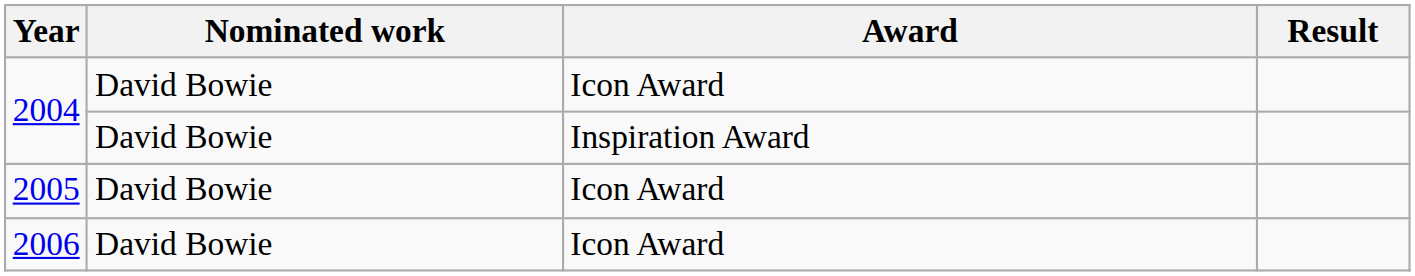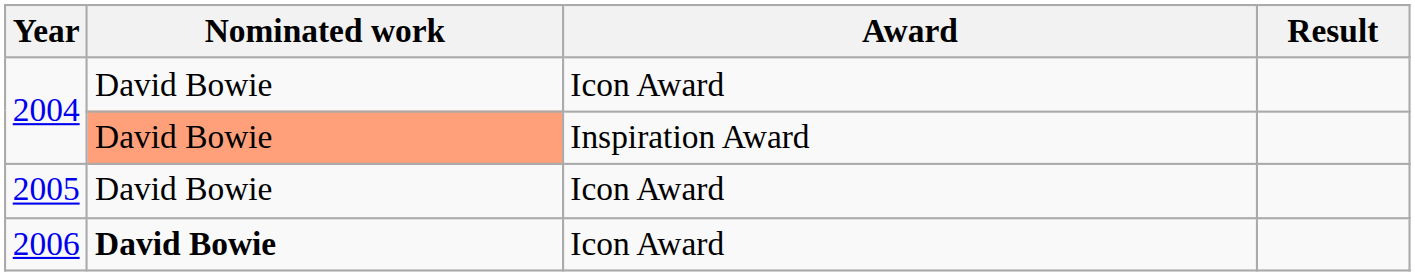(184, 137) no background -> (184, 137) lightsalmon background
(184, 243) normal -> (186, 243) bold
